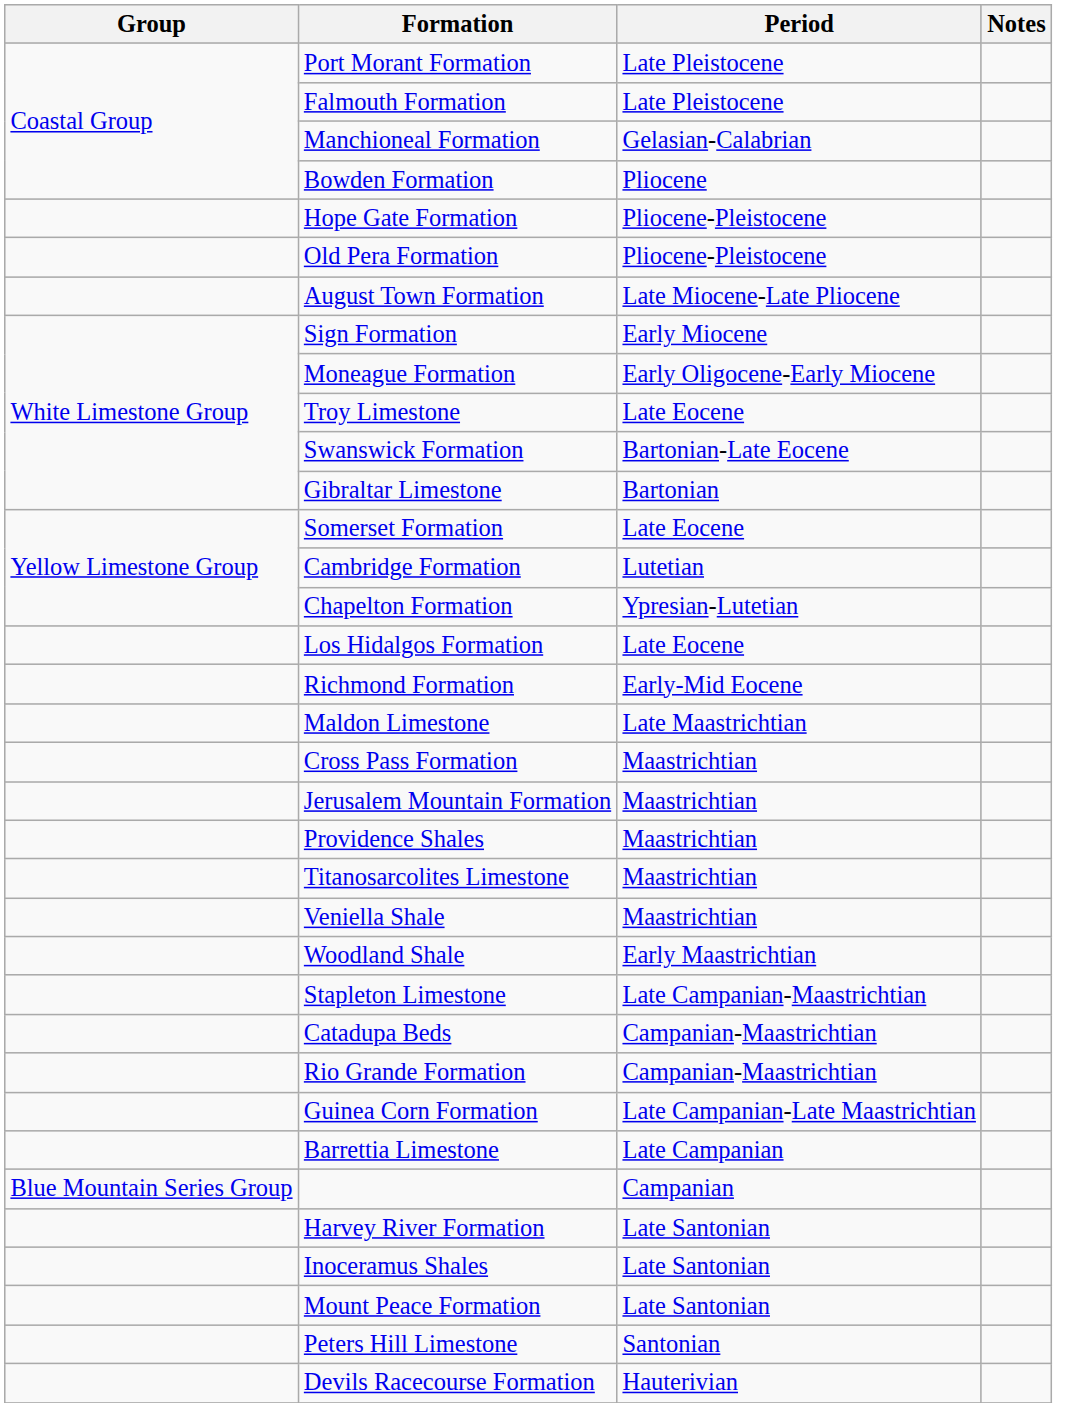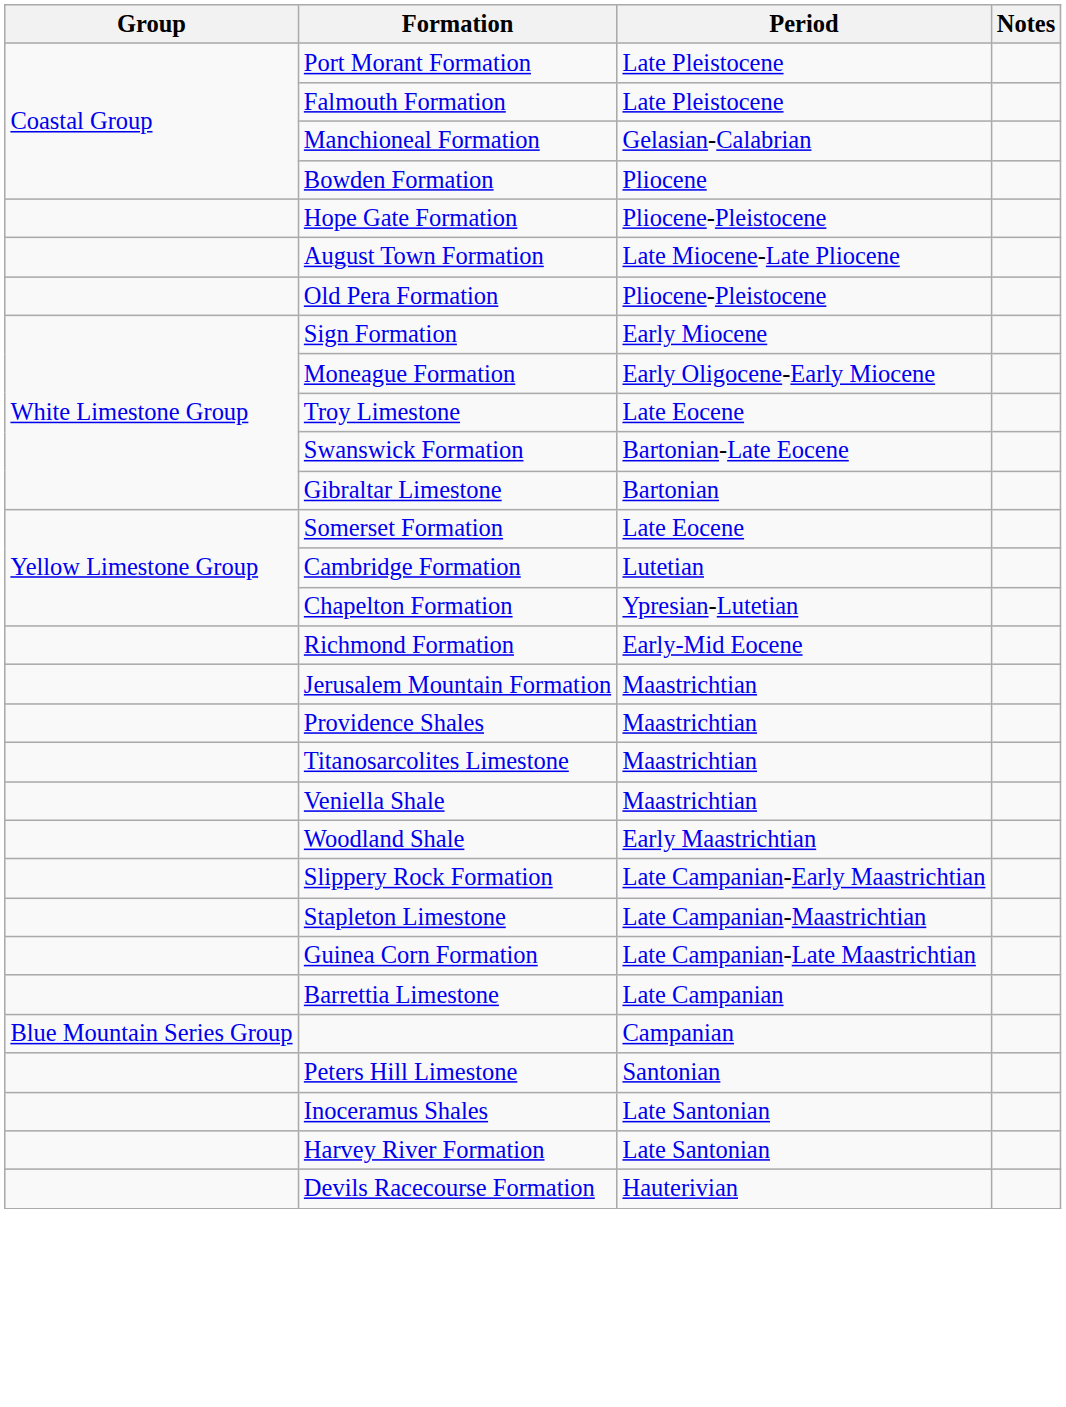rows swapped: (401, 256) <-> (424, 295)
- row: (424, 645)
- row: (397, 722)
- row: (411, 761)
+ row: (428, 878)
- row: (378, 1033)
- row: (415, 1072)
rows swapped: (424, 1227) <-> (411, 1343)
- row: (422, 1305)
